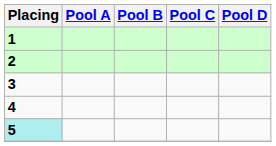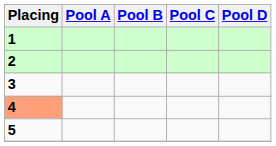(12, 107) no background -> (12, 107) lightsalmon background
(12, 130) paleturquoise background -> (12, 130) no background
